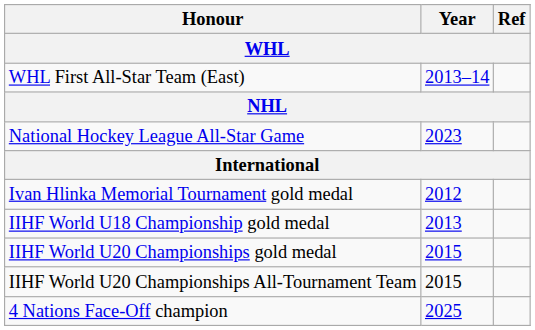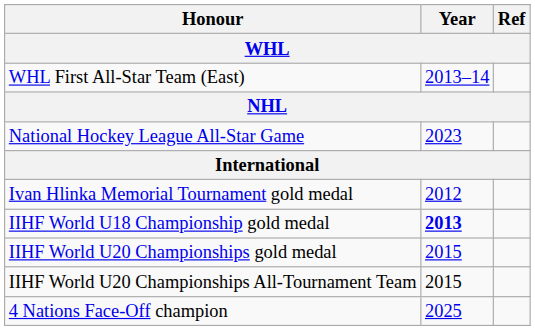(443, 223) normal -> (443, 223) bold
